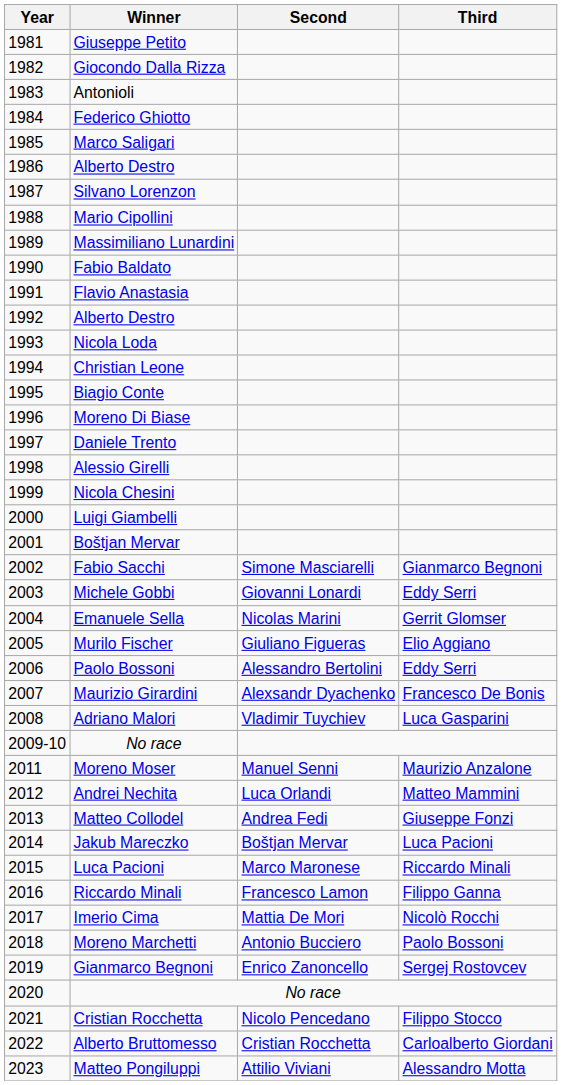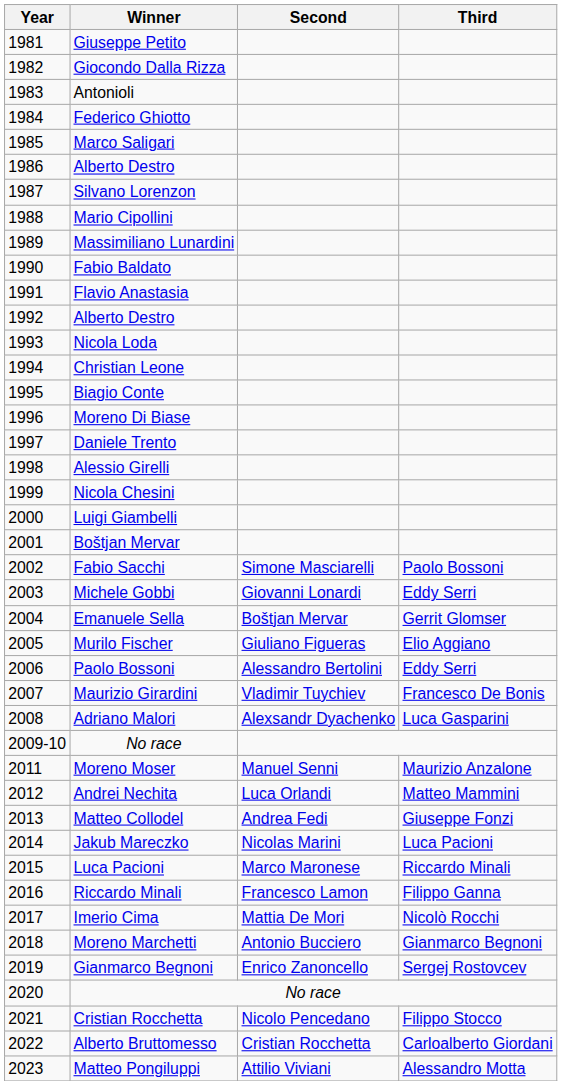(472, 568) Gianmarco Begnoni -> (453, 568) Paolo Bossoni
(291, 618) Nicolas Marini -> (295, 618) Boštjan Mervar
(318, 693) Alexsandr Dyachenko -> (303, 693) Vladimir Tuychiev
(303, 718) Vladimir Tuychiev -> (318, 718) Alexsandr Dyachenko
(295, 843) Boštjan Mervar -> (291, 843) Nicolas Marini
(453, 943) Paolo Bossoni -> (472, 943) Gianmarco Begnoni
